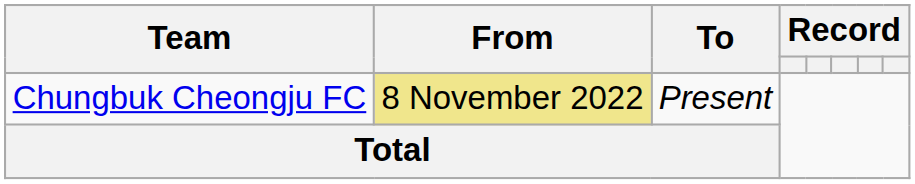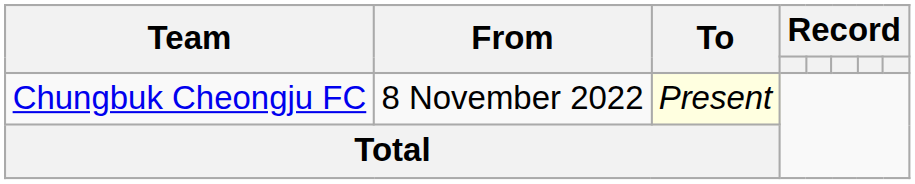(512, 98) khaki background -> (512, 98) no background
(715, 98) no background -> (715, 98) lightyellow background
